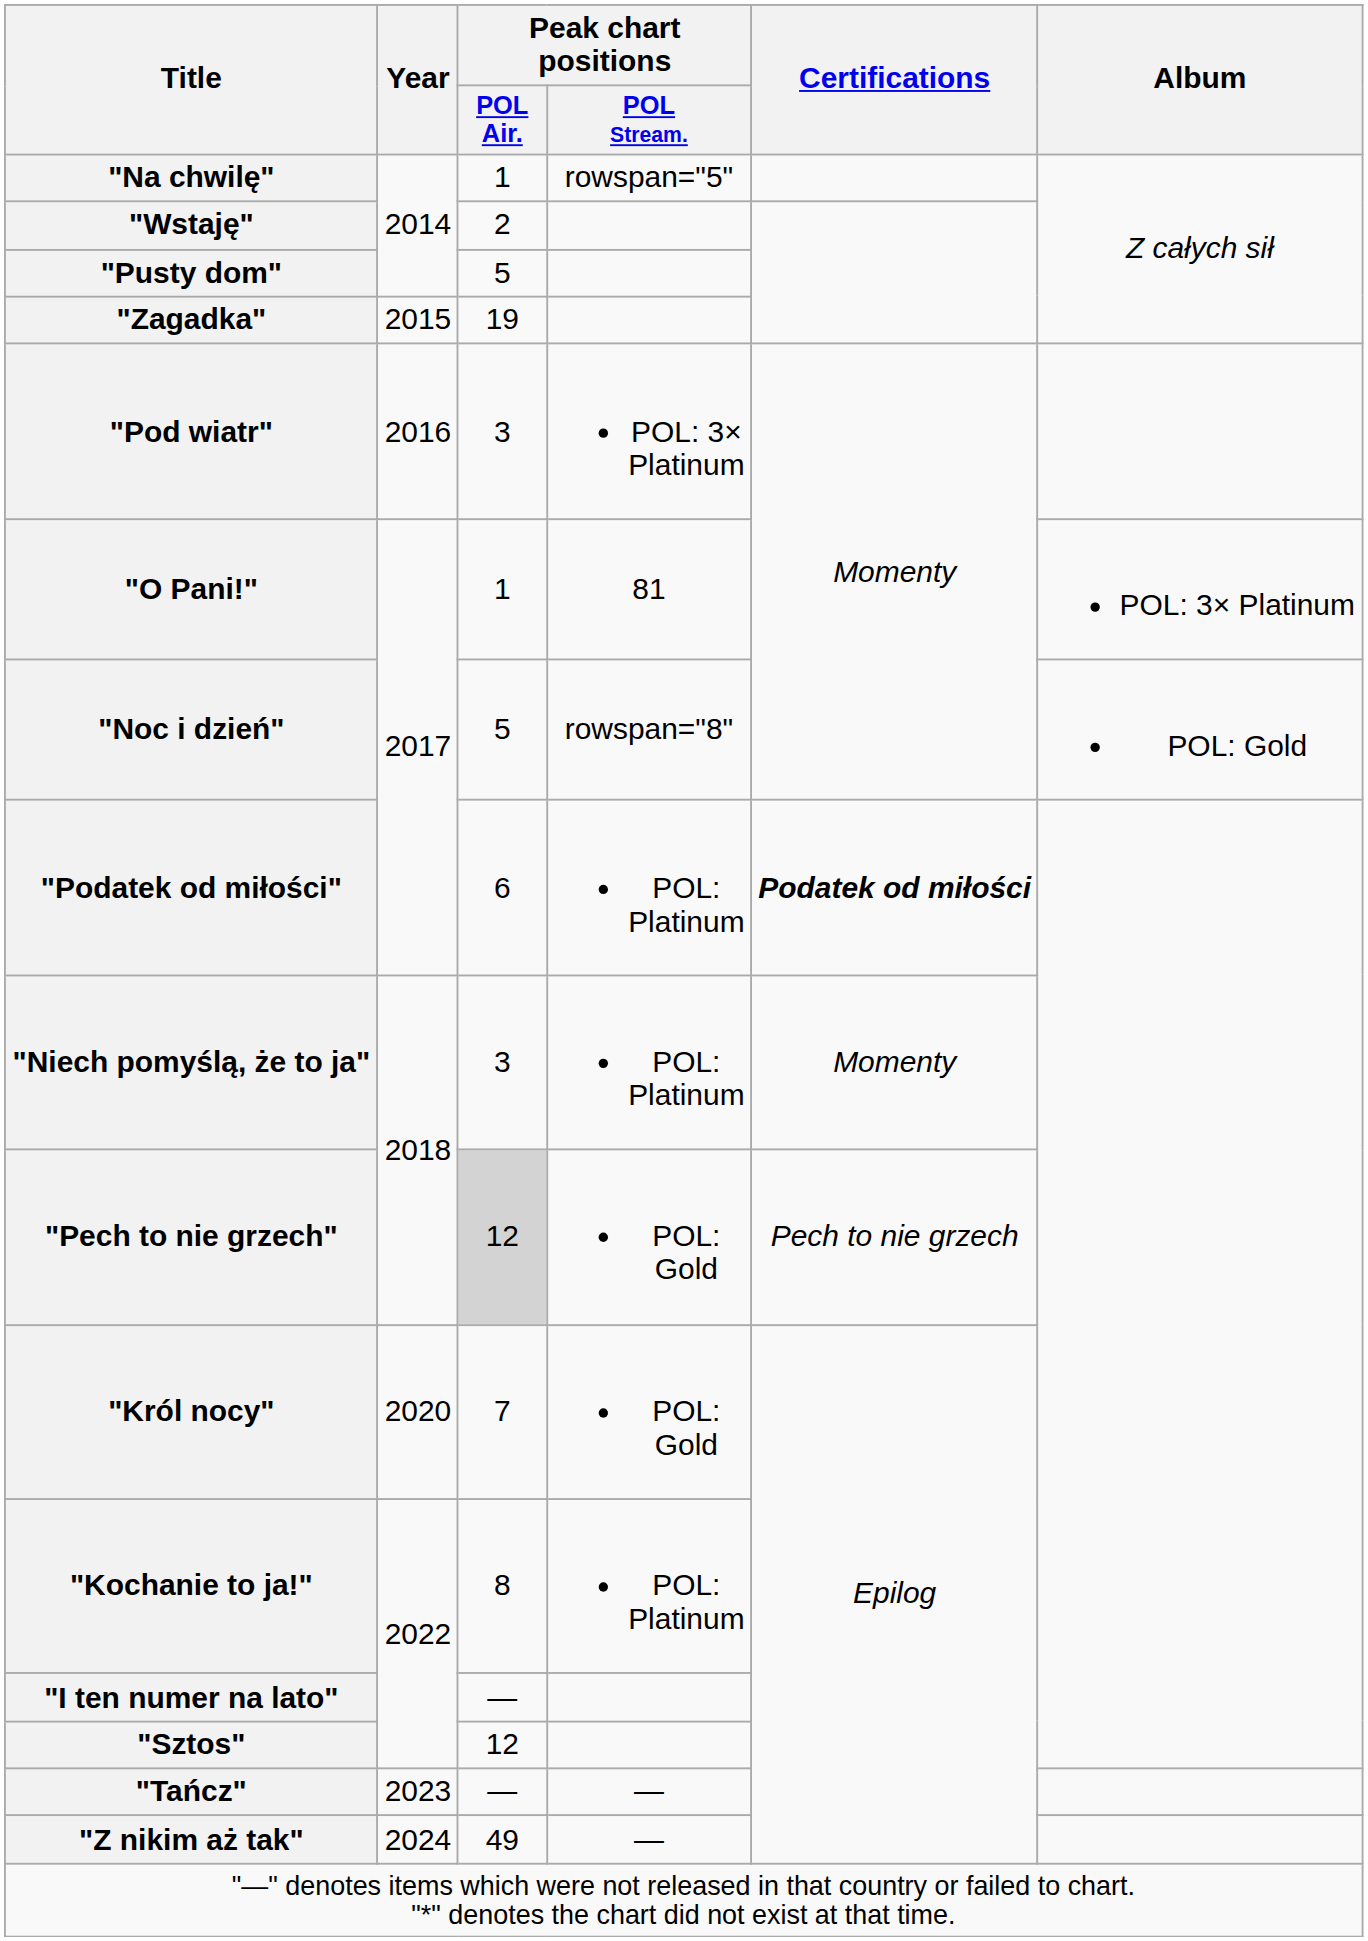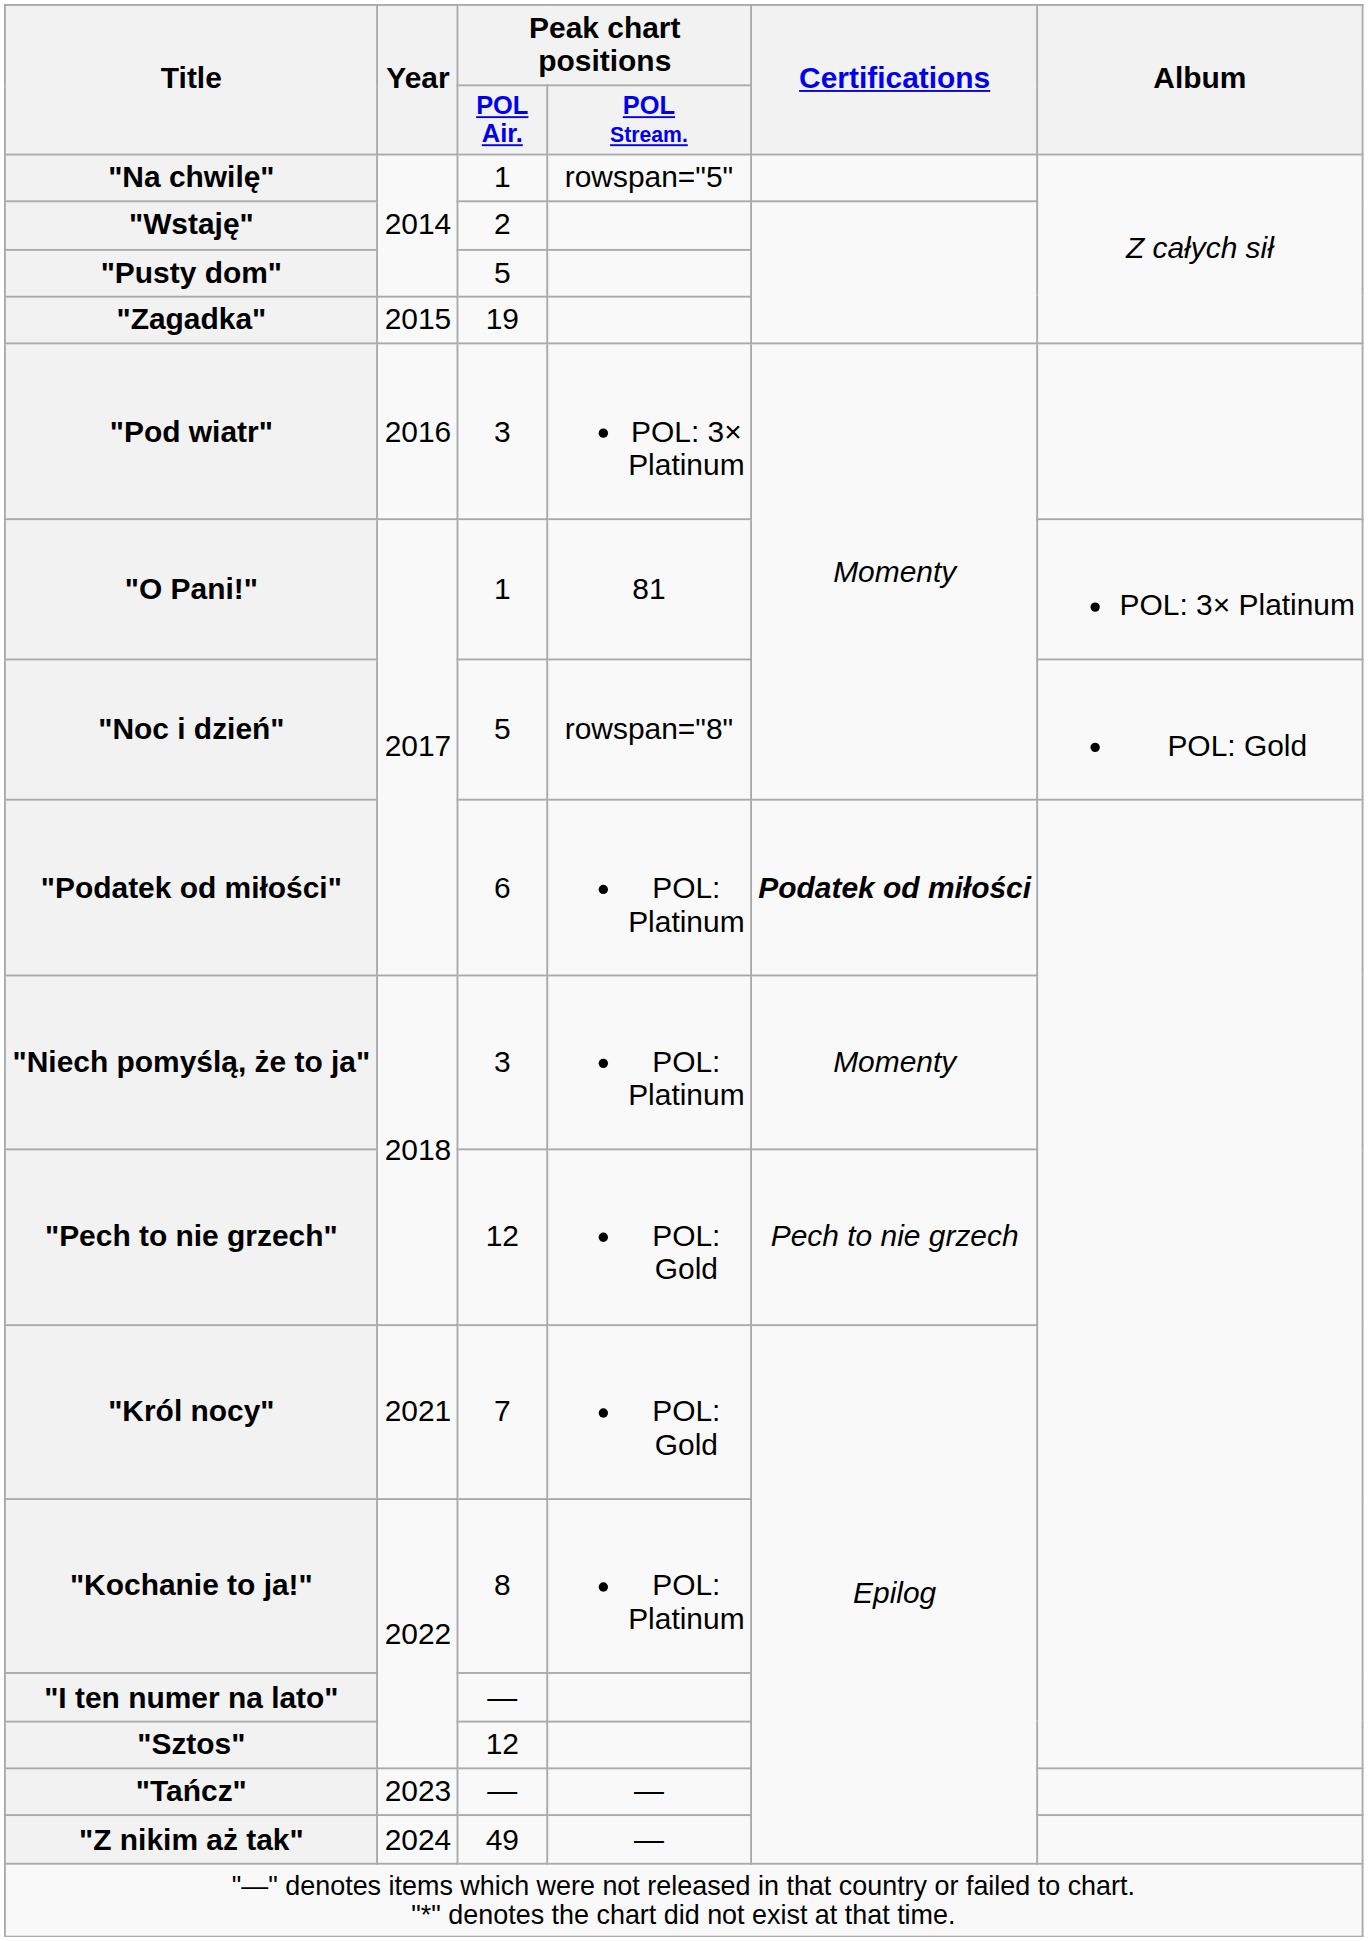(502, 1236) lightgrey background -> (502, 1236) no background
(418, 1411) 2020 -> (418, 1411) 2021
